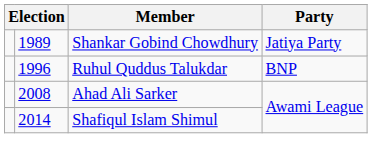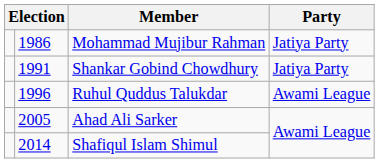+ row: (169, 42)
(34, 42) 1989 -> (34, 68) 1991
(281, 68) BNP -> (322, 94) Awami League
(34, 94) 2008 -> (34, 119) 2005
